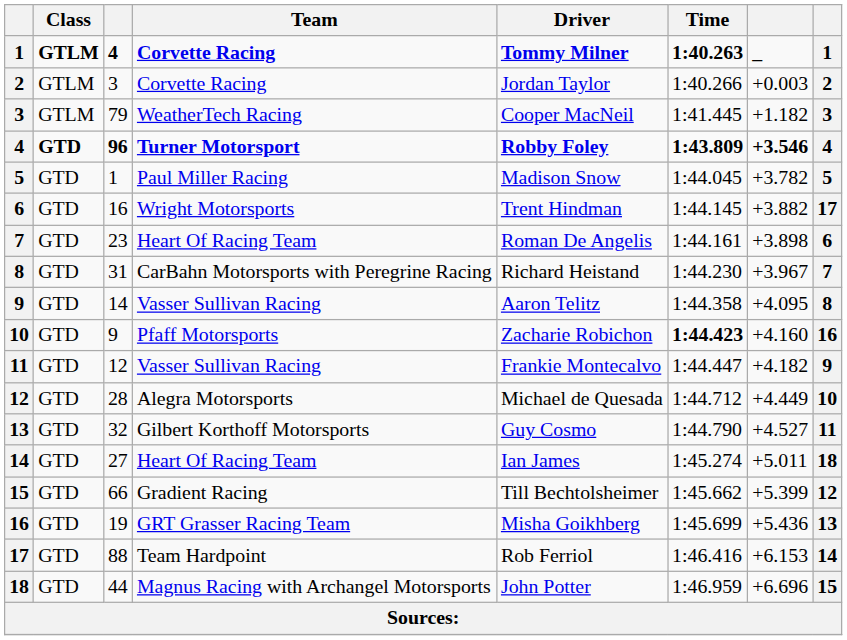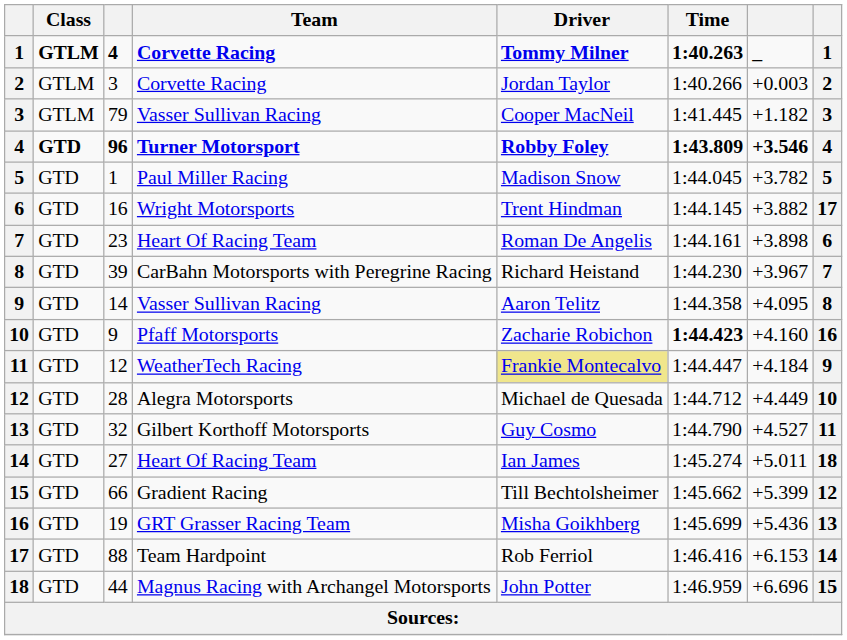(219, 114) WeatherTech Racing -> (229, 114) Vasser Sullivan Racing
(118, 271) 31 -> (118, 271) 39
(229, 366) Vasser Sullivan Racing -> (219, 366) WeatherTech Racing
(581, 366) no background -> (581, 366) khaki background
(780, 366) +4.182 -> (780, 366) +4.184
